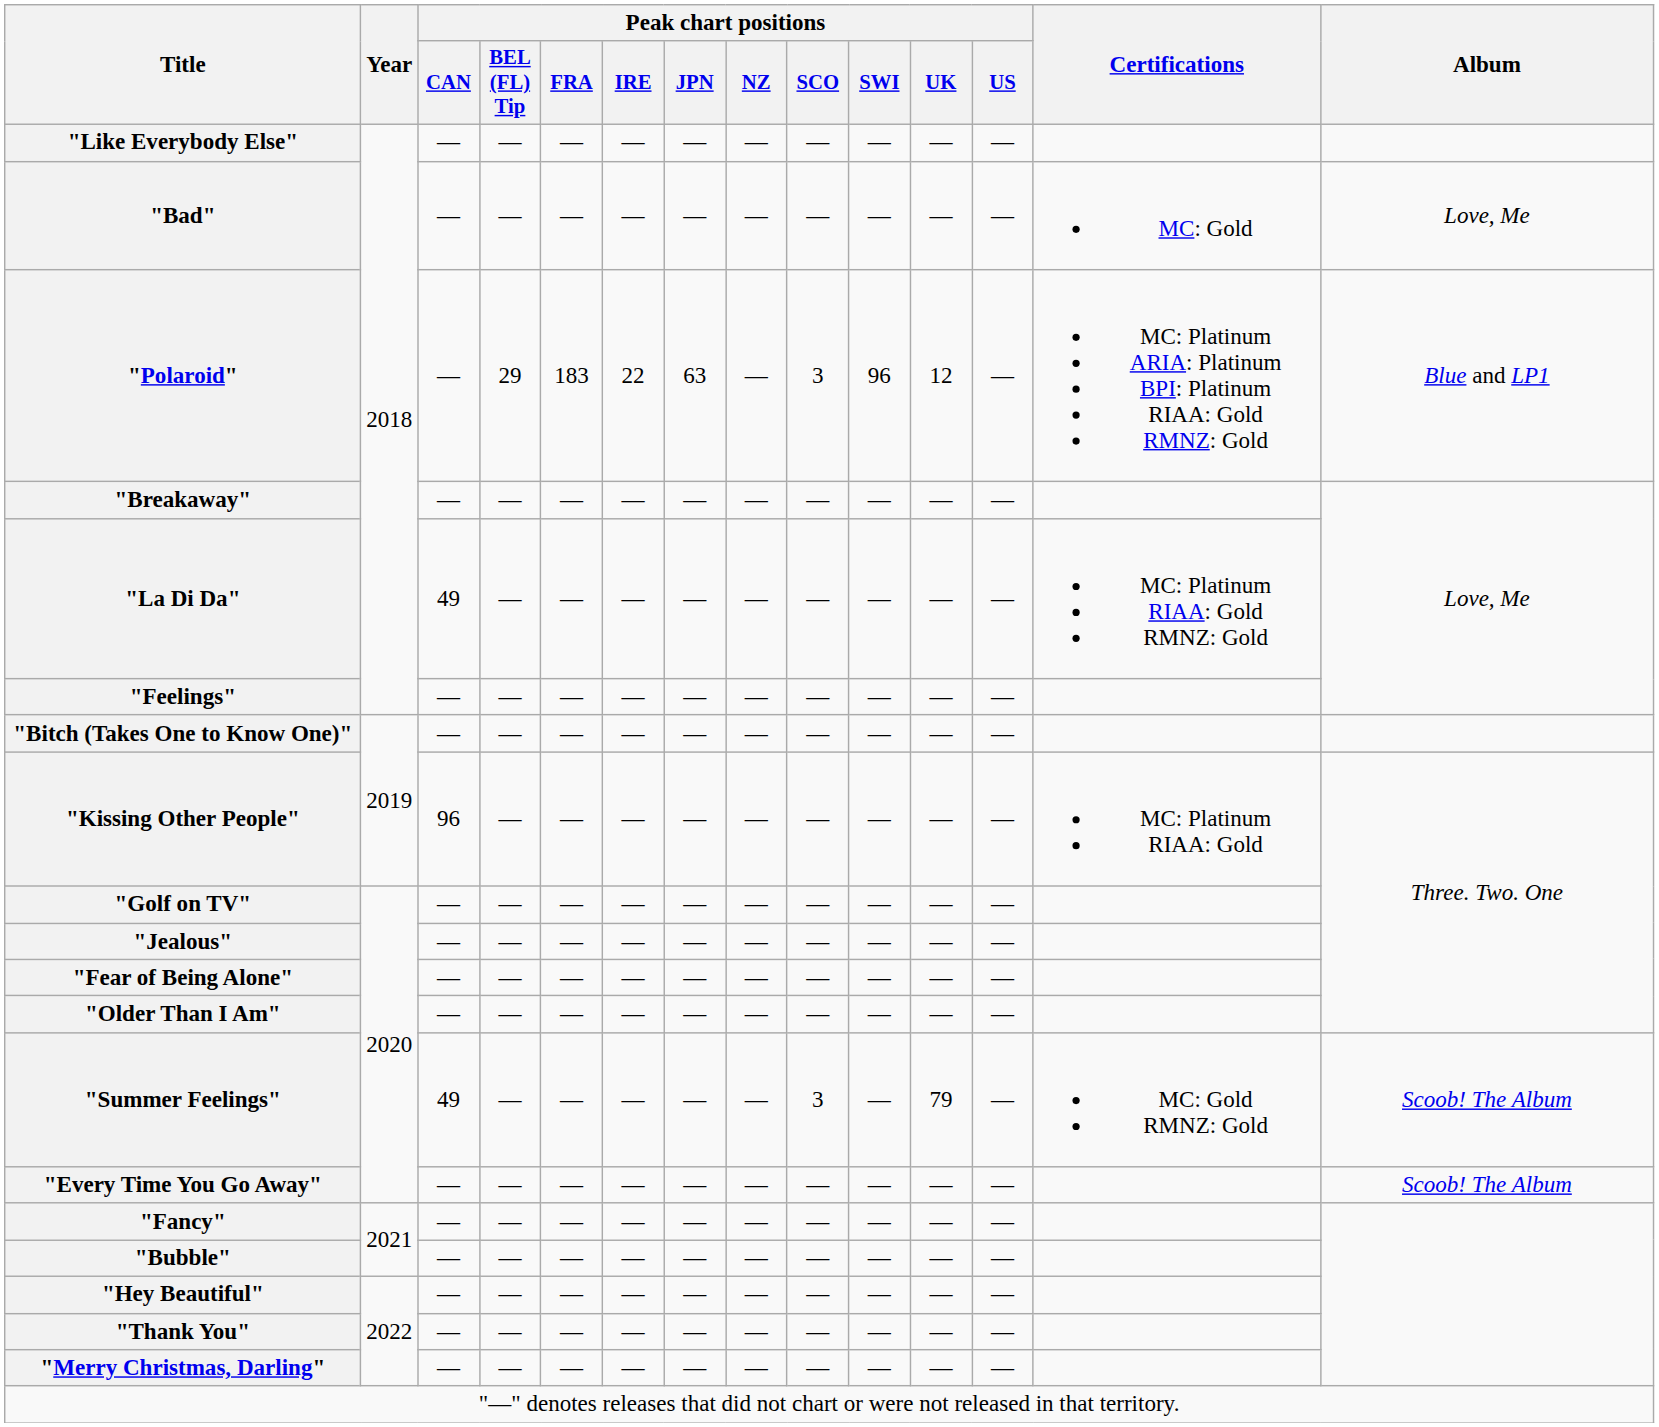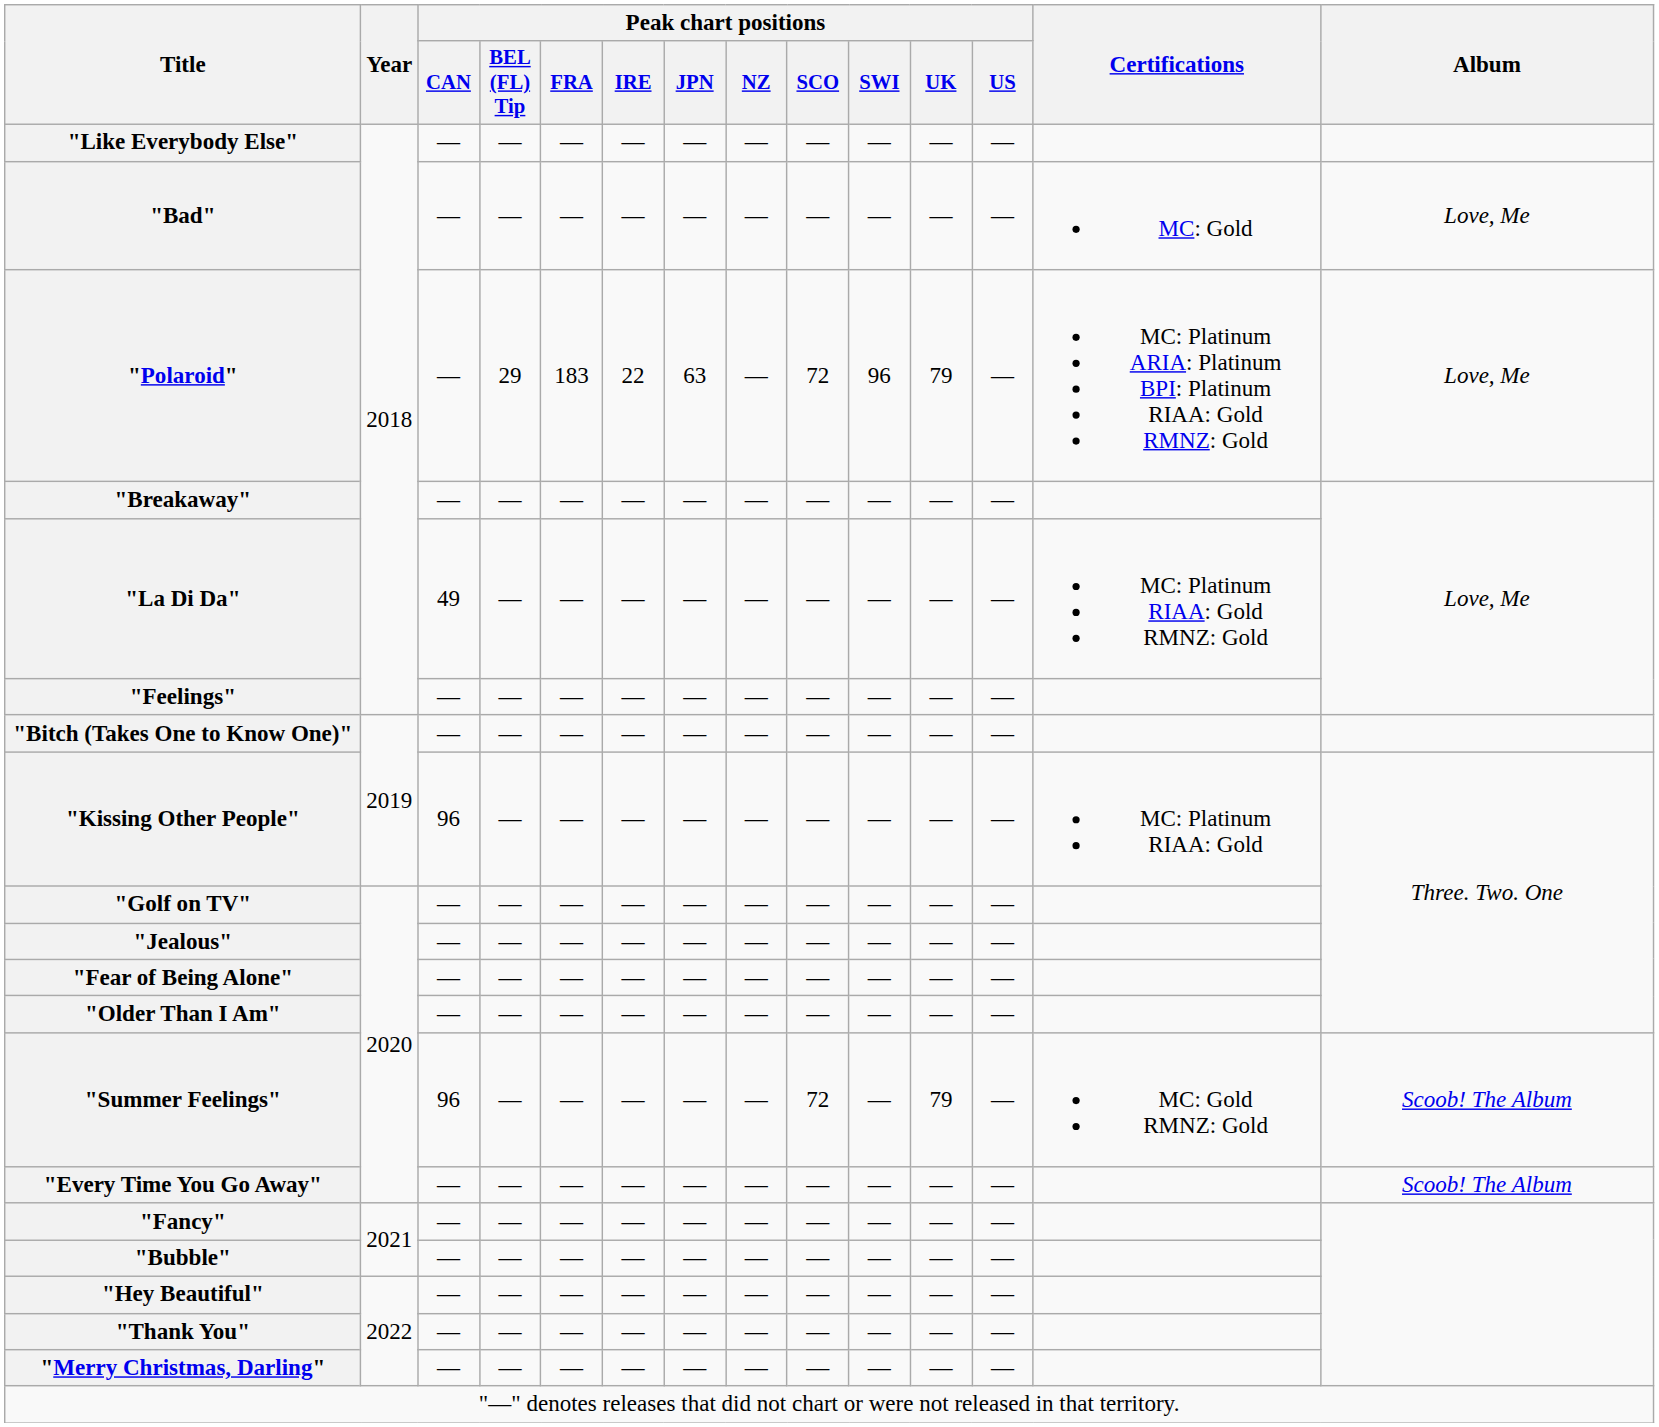(818, 375) 3 -> (818, 375) 72
(941, 375) 12 -> (941, 375) 79
(1487, 375) Blue and LP1 -> (1487, 375) Love, Me
(448, 1099) 49 -> (448, 1099) 96
(818, 1099) 3 -> (818, 1099) 72
